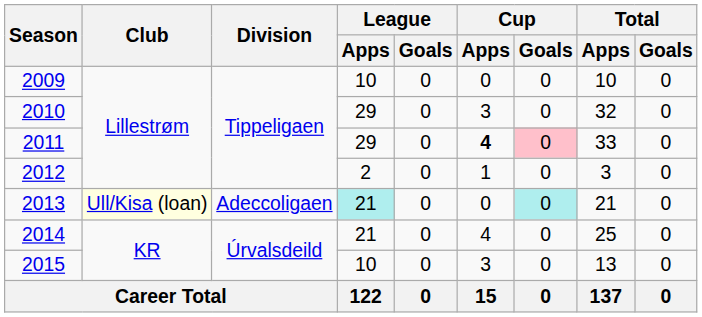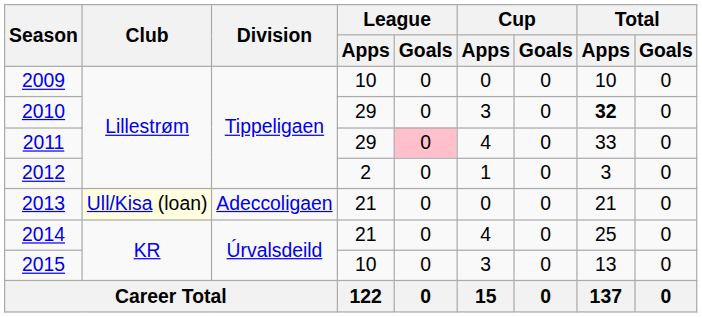(606, 111) normal -> (606, 111) bold
(426, 142) no background -> (426, 142) pink background
(486, 142) bold -> (486, 142) normal
(546, 142) pink background -> (546, 142) no background
(366, 204) paleturquoise background -> (366, 204) no background
(546, 204) paleturquoise background -> (546, 204) no background
